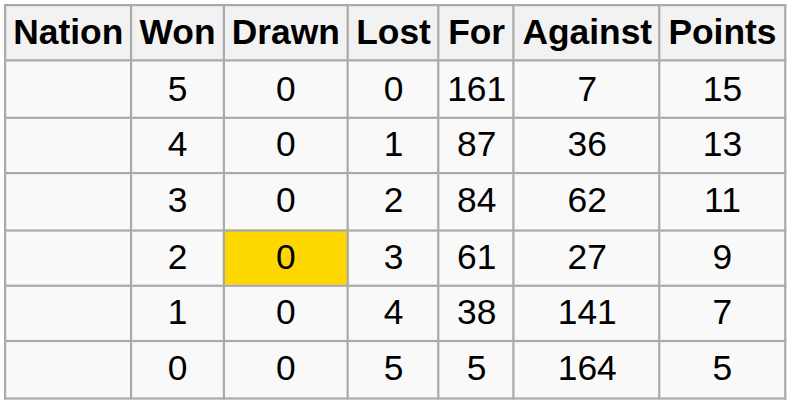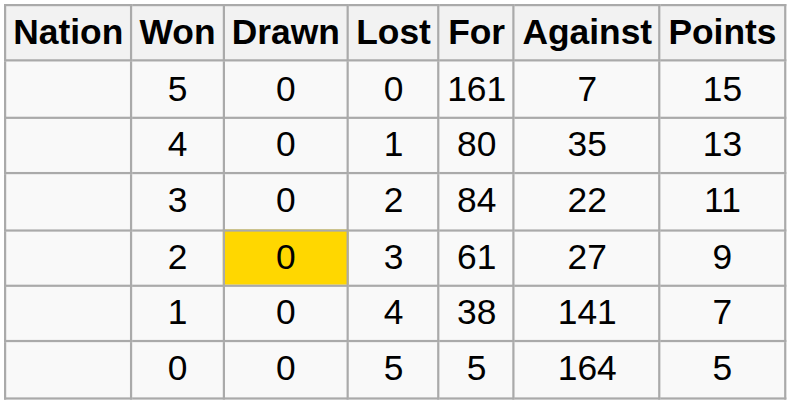(477, 144) 87 -> (477, 144) 80
(587, 144) 36 -> (587, 144) 35
(587, 200) 62 -> (587, 200) 22
